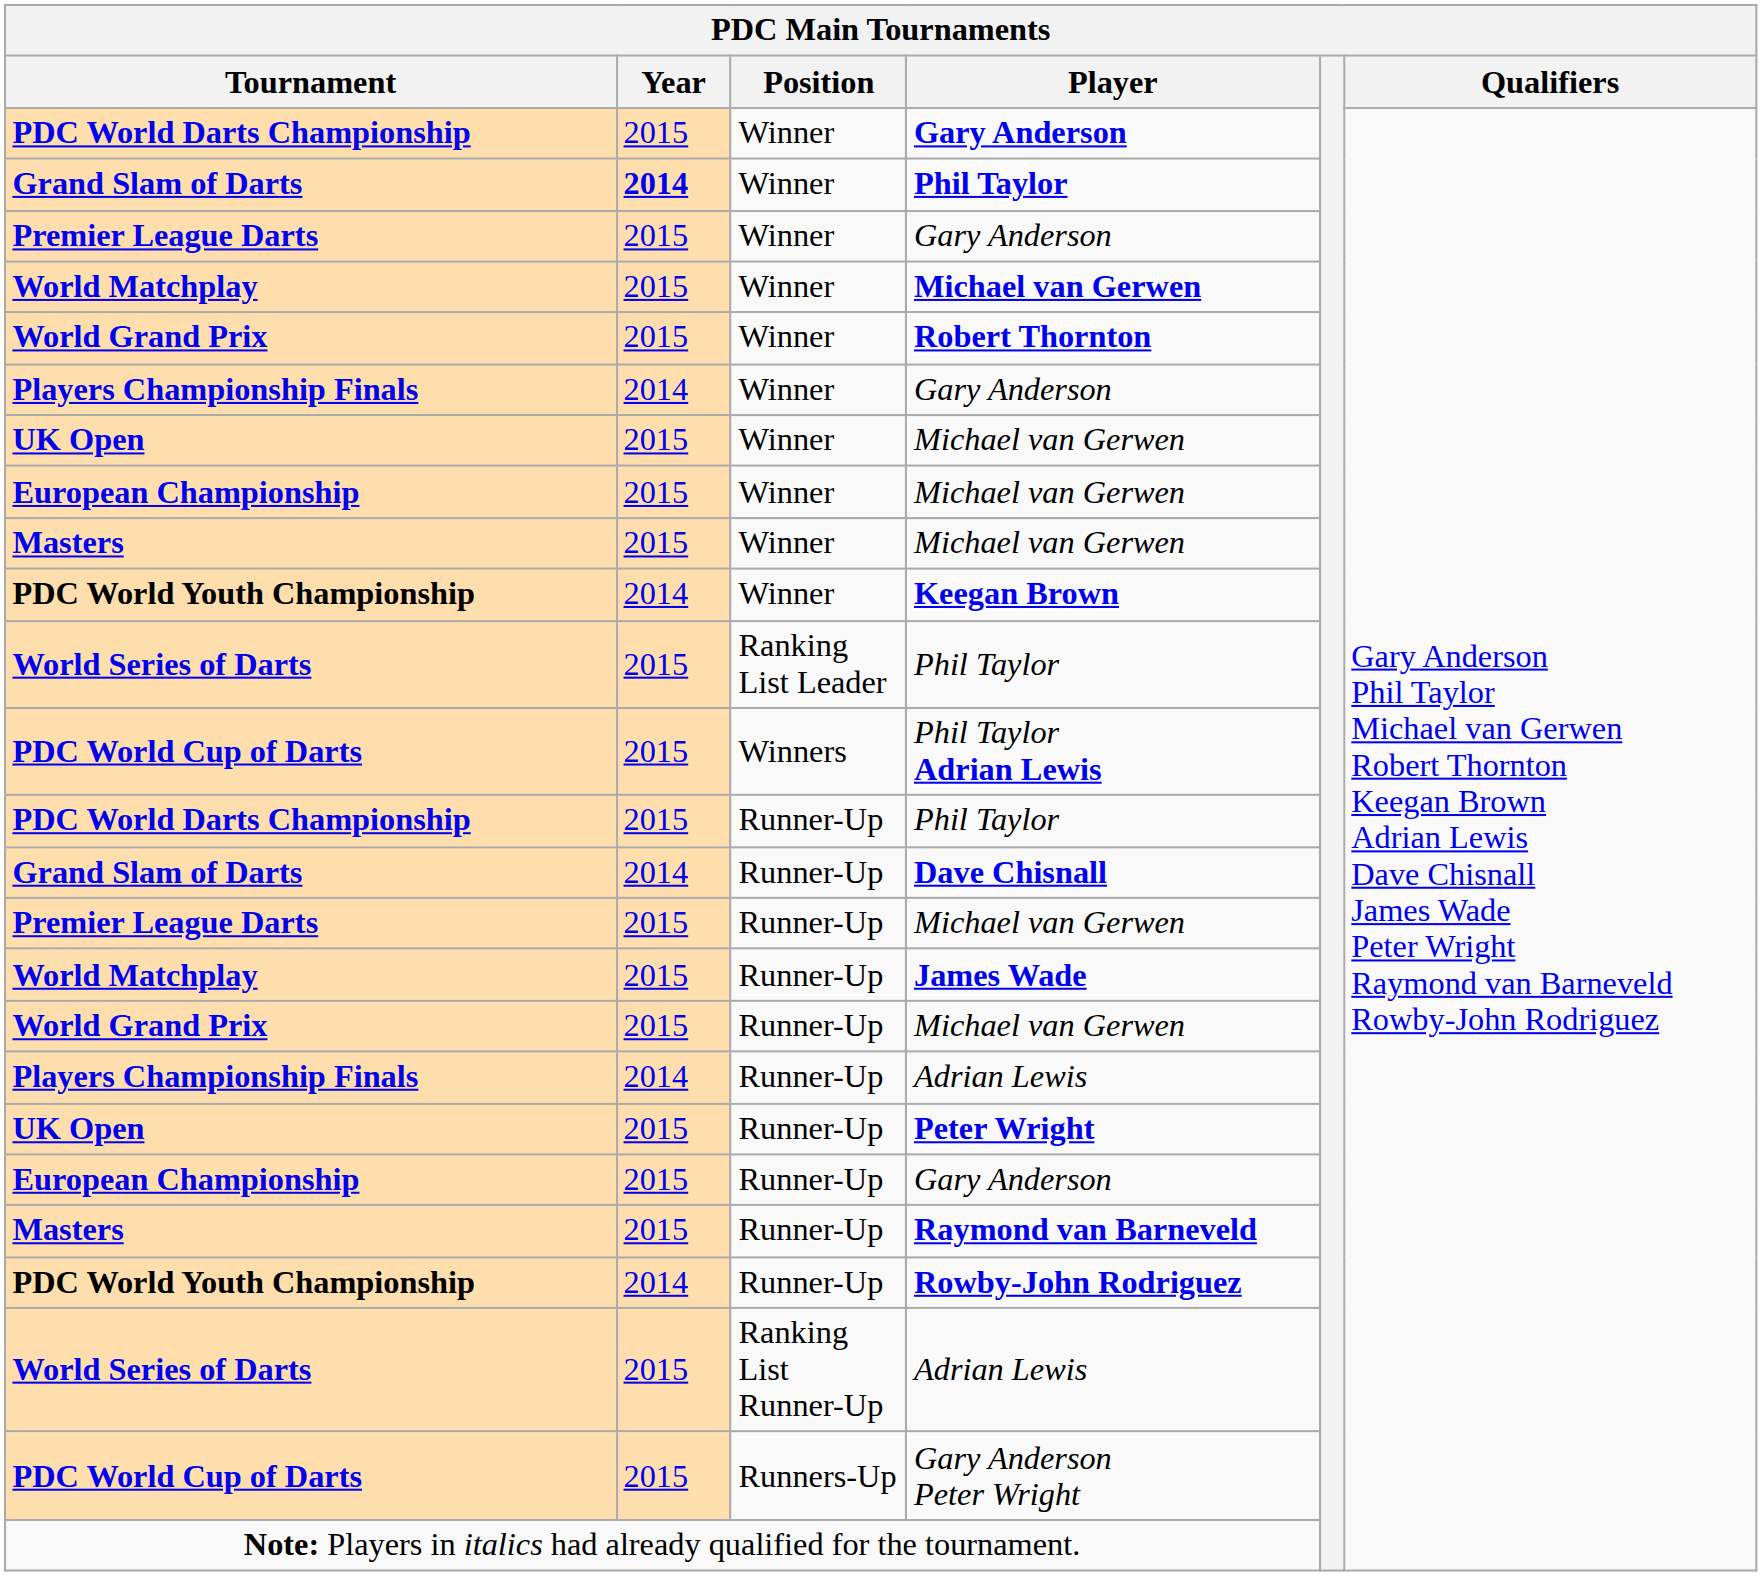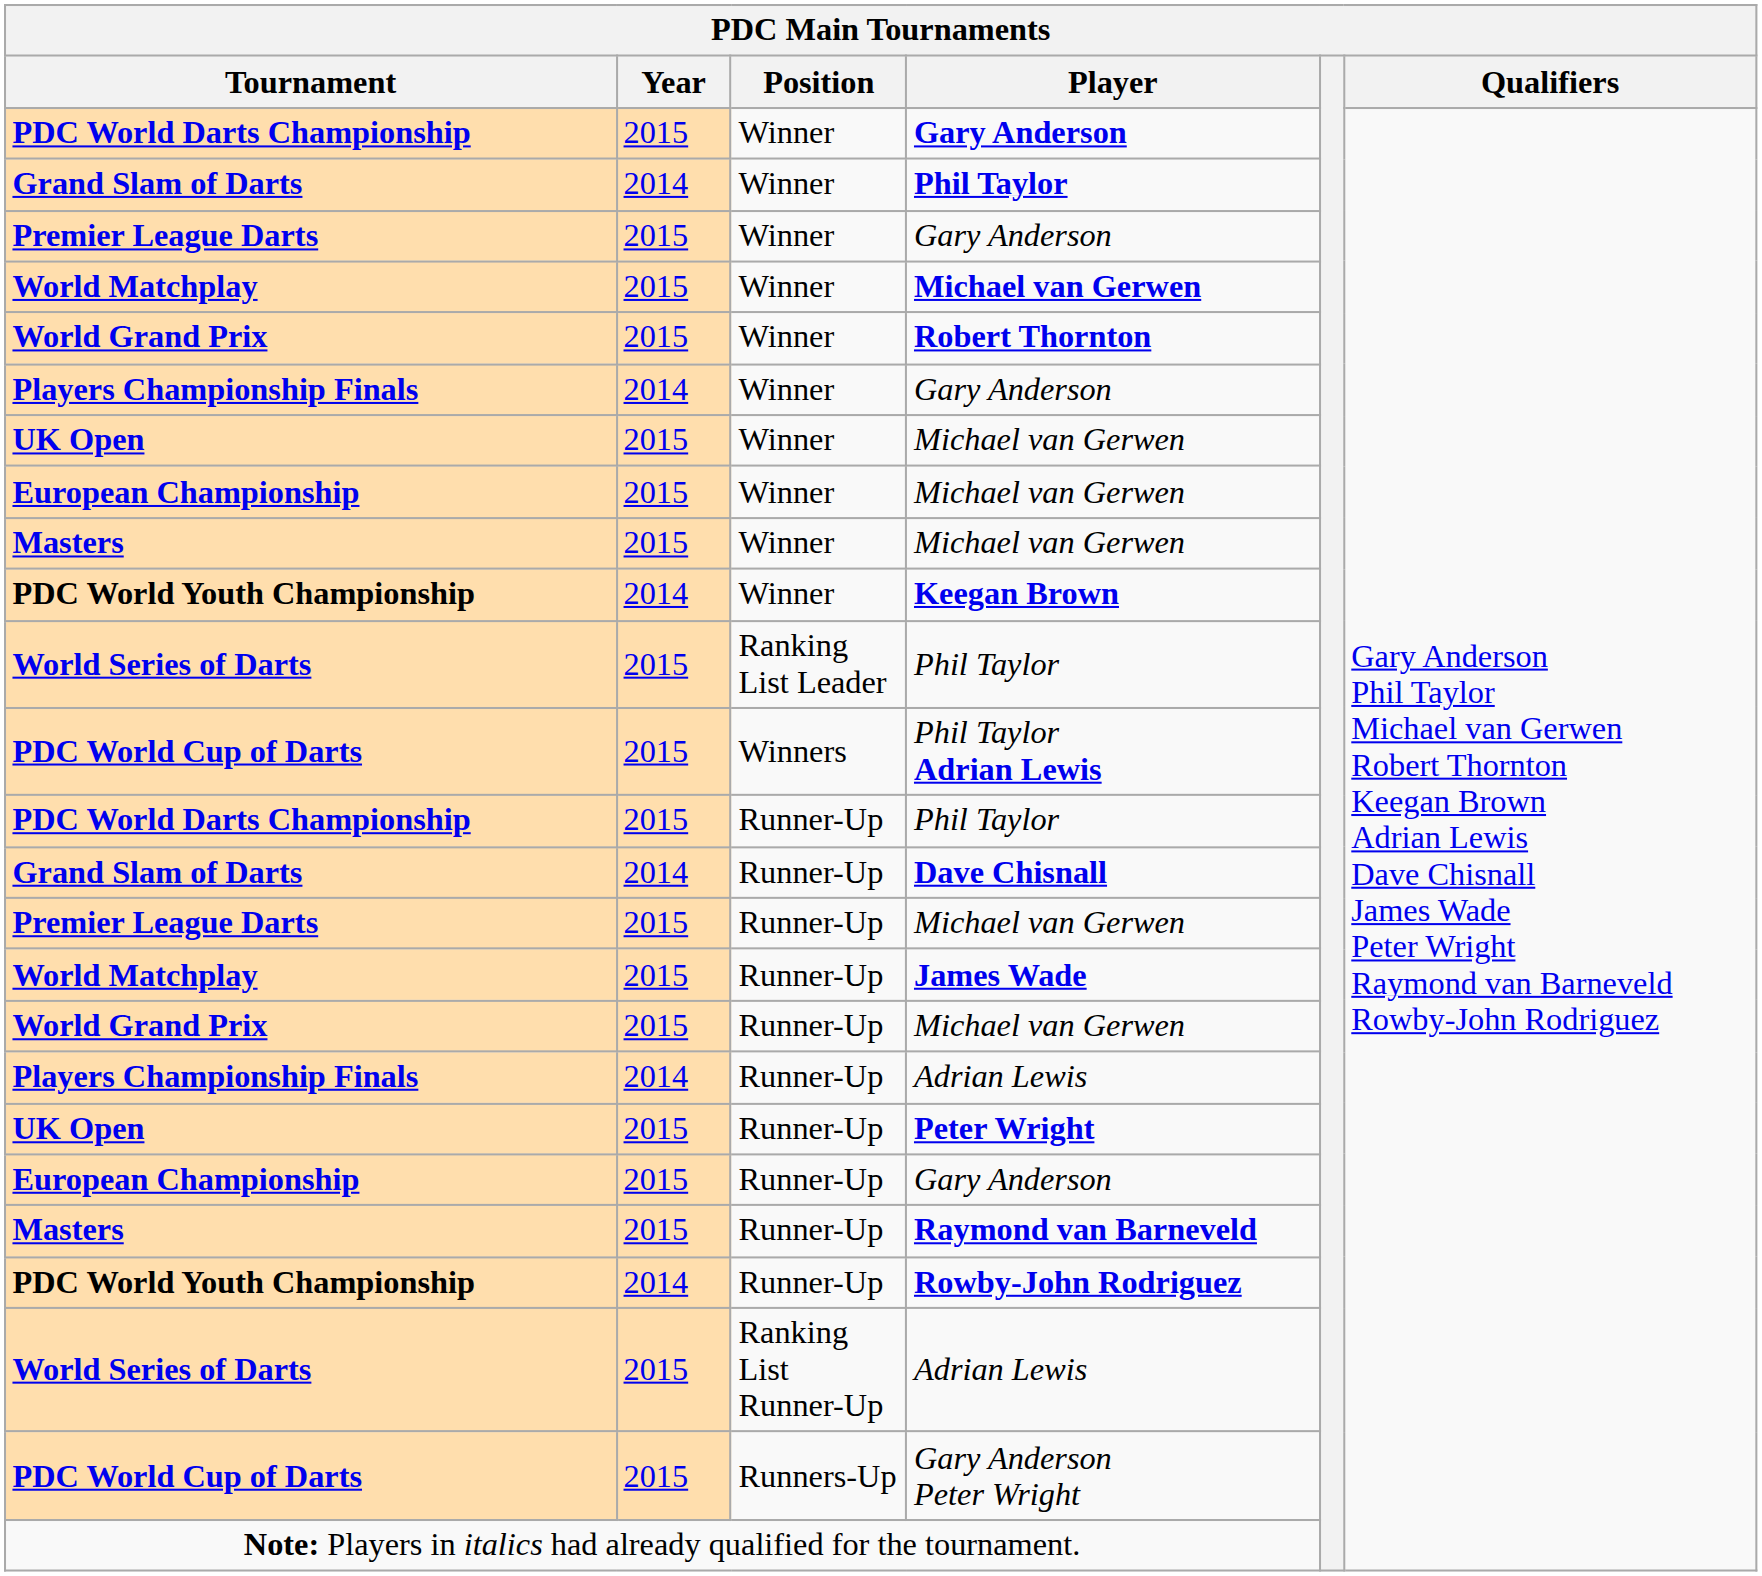(656, 183) bold -> (656, 183) normal
